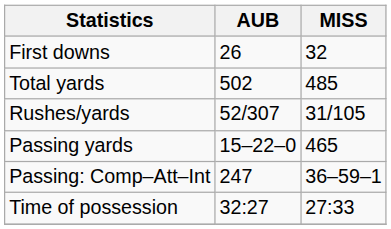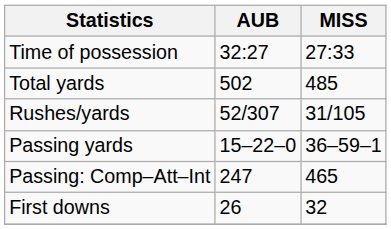rows swapped: (59, 51) <-> (94, 208)
(322, 145) 465 -> (344, 145) 36–59–1
(344, 176) 36–59–1 -> (322, 176) 465
